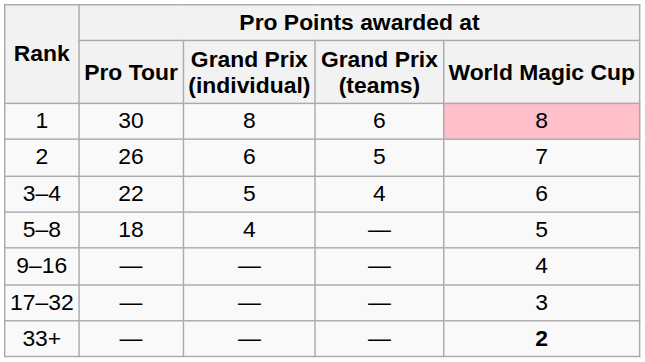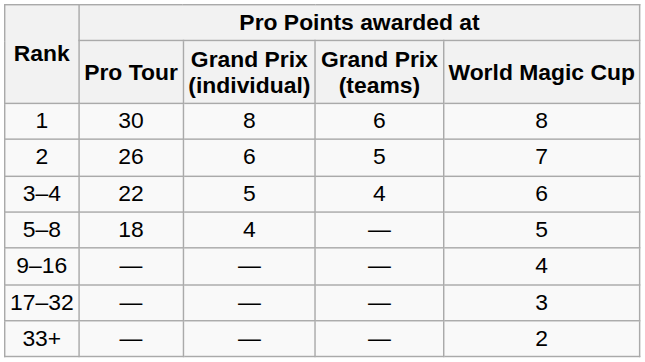(542, 120) pink background -> (542, 120) no background
(542, 338) bold -> (542, 338) normal
